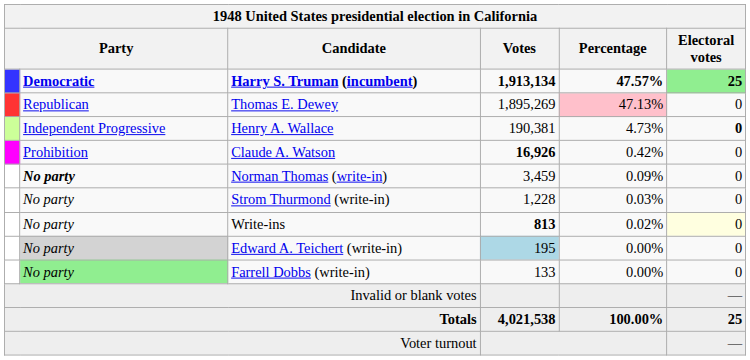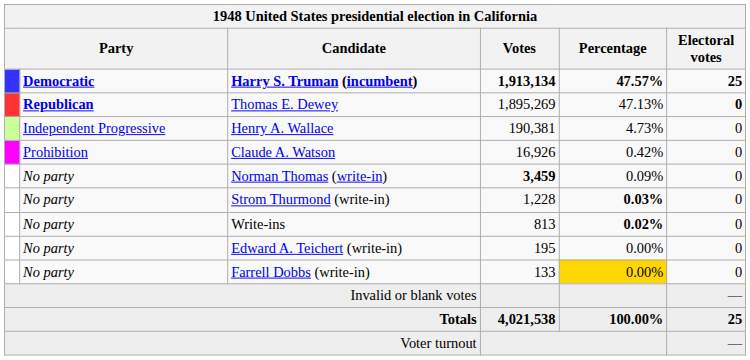(735, 81) lightgreen background -> (735, 81) no background
(56, 105) normal -> (58, 105) bold
(641, 105) pink background -> (641, 105) no background
(739, 105) normal -> (739, 105) bold
(739, 128) bold -> (739, 128) normal
(536, 152) bold -> (536, 152) normal
(49, 176) bold -> (49, 176) normal
(539, 176) normal -> (539, 176) bold
(645, 200) normal -> (643, 200) bold
(545, 224) bold -> (545, 224) normal
(645, 224) normal -> (643, 224) bold
(739, 224) lightyellow background -> (739, 224) no background
(49, 247) lightgrey background -> (49, 247) no background
(545, 247) lightblue background -> (545, 247) no background
(49, 271) lightgreen background -> (49, 271) no background
(645, 271) no background -> (645, 271) gold background
